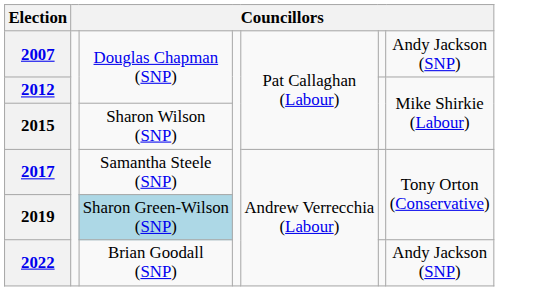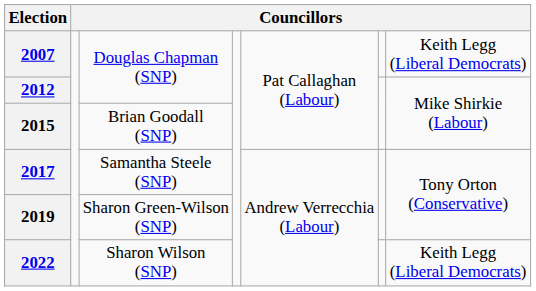(440, 53) Andy Jackson (SNP) -> (458, 53) Keith Legg (Liberal Democrats)
(156, 126) Sharon Wilson (SNP) -> (156, 126) Brian Goodall (SNP)
(156, 217) lightblue background -> (156, 217) no background
(156, 262) Brian Goodall (SNP) -> (156, 262) Sharon Wilson (SNP)
(440, 262) Andy Jackson (SNP) -> (458, 262) Keith Legg (Liberal Democrats)
